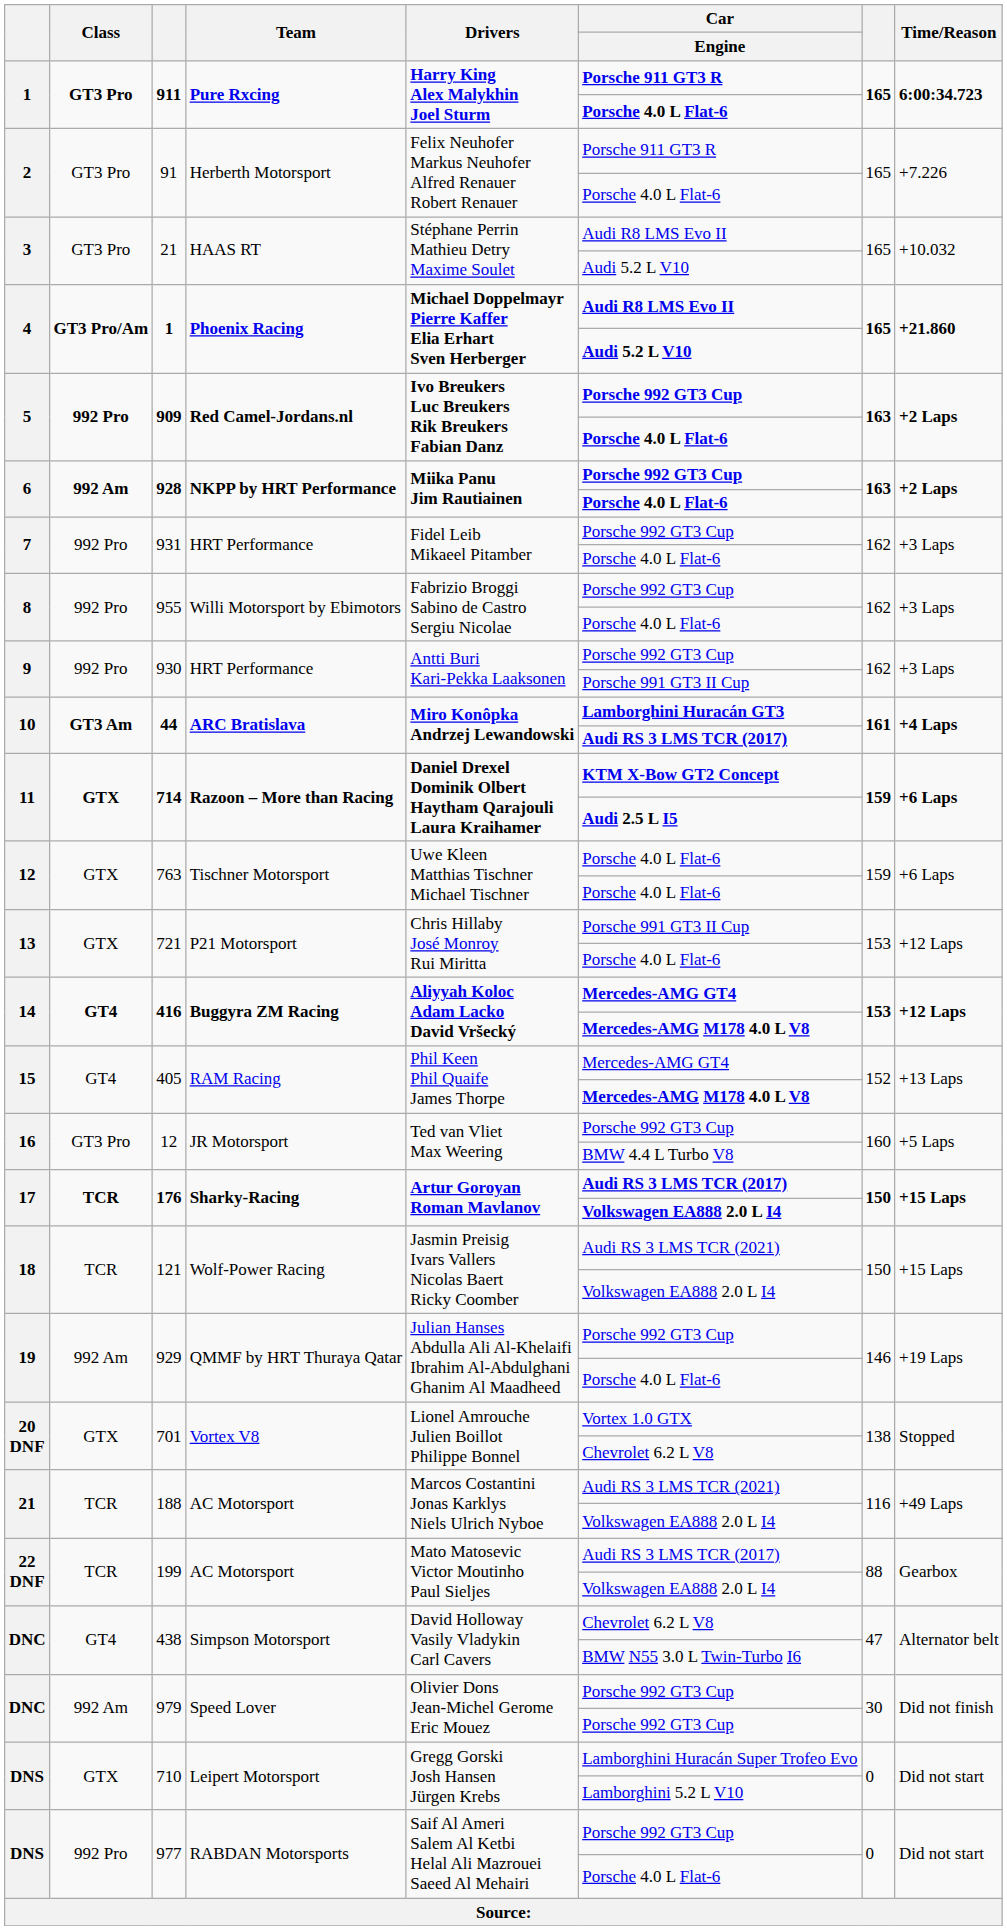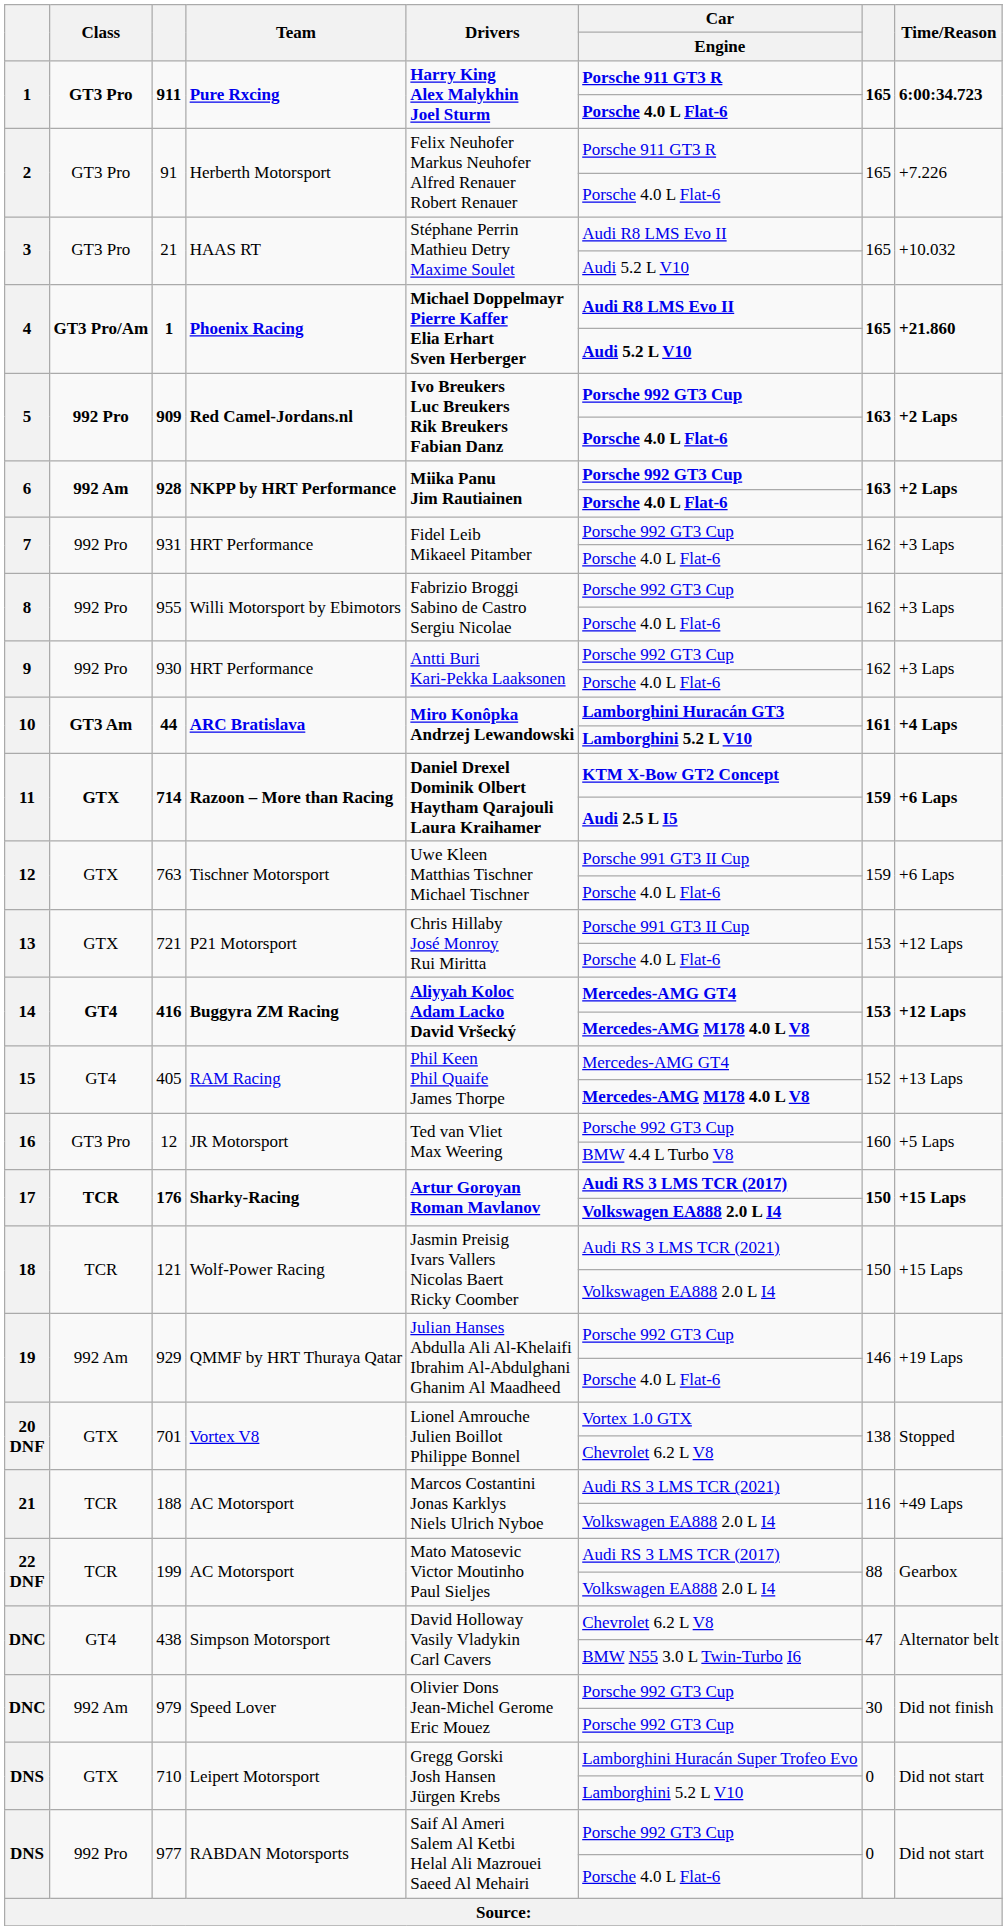(666, 682) Porsche 991 GT3 II Cup -> (651, 682) Porsche 4.0 L Flat-6
(685, 738) Audi RS 3 LMS TCR (2017) -> (667, 738) Lamborghini 5.2 L V10
(651, 857) Porsche 4.0 L Flat-6 -> (666, 857) Porsche 991 GT3 II Cup
